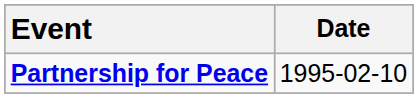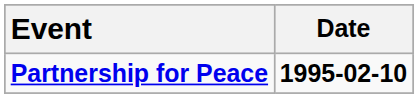(343, 73) normal -> (343, 73) bold
